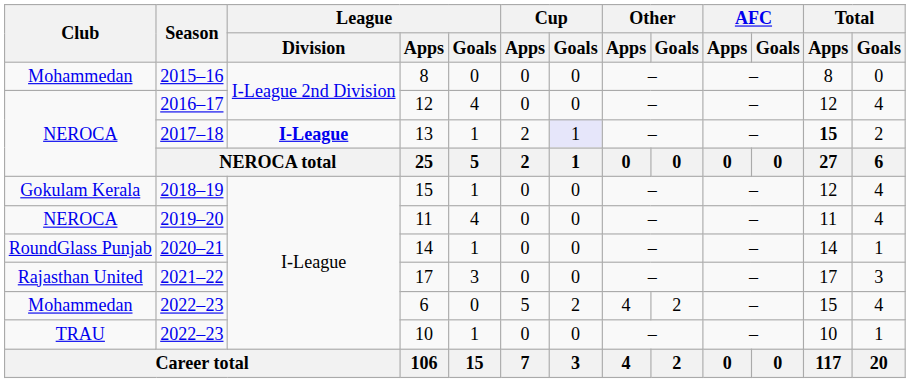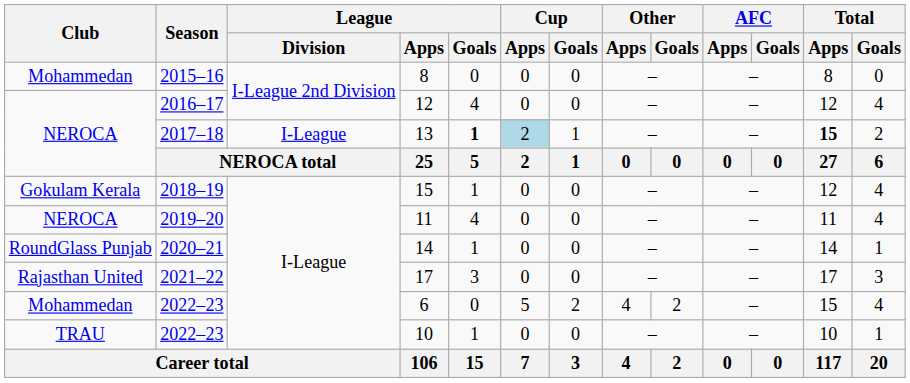(314, 133) bold -> (314, 133) normal
(474, 133) normal -> (474, 133) bold
(525, 133) no background -> (525, 133) lightblue background
(576, 133) lavender background -> (576, 133) no background
